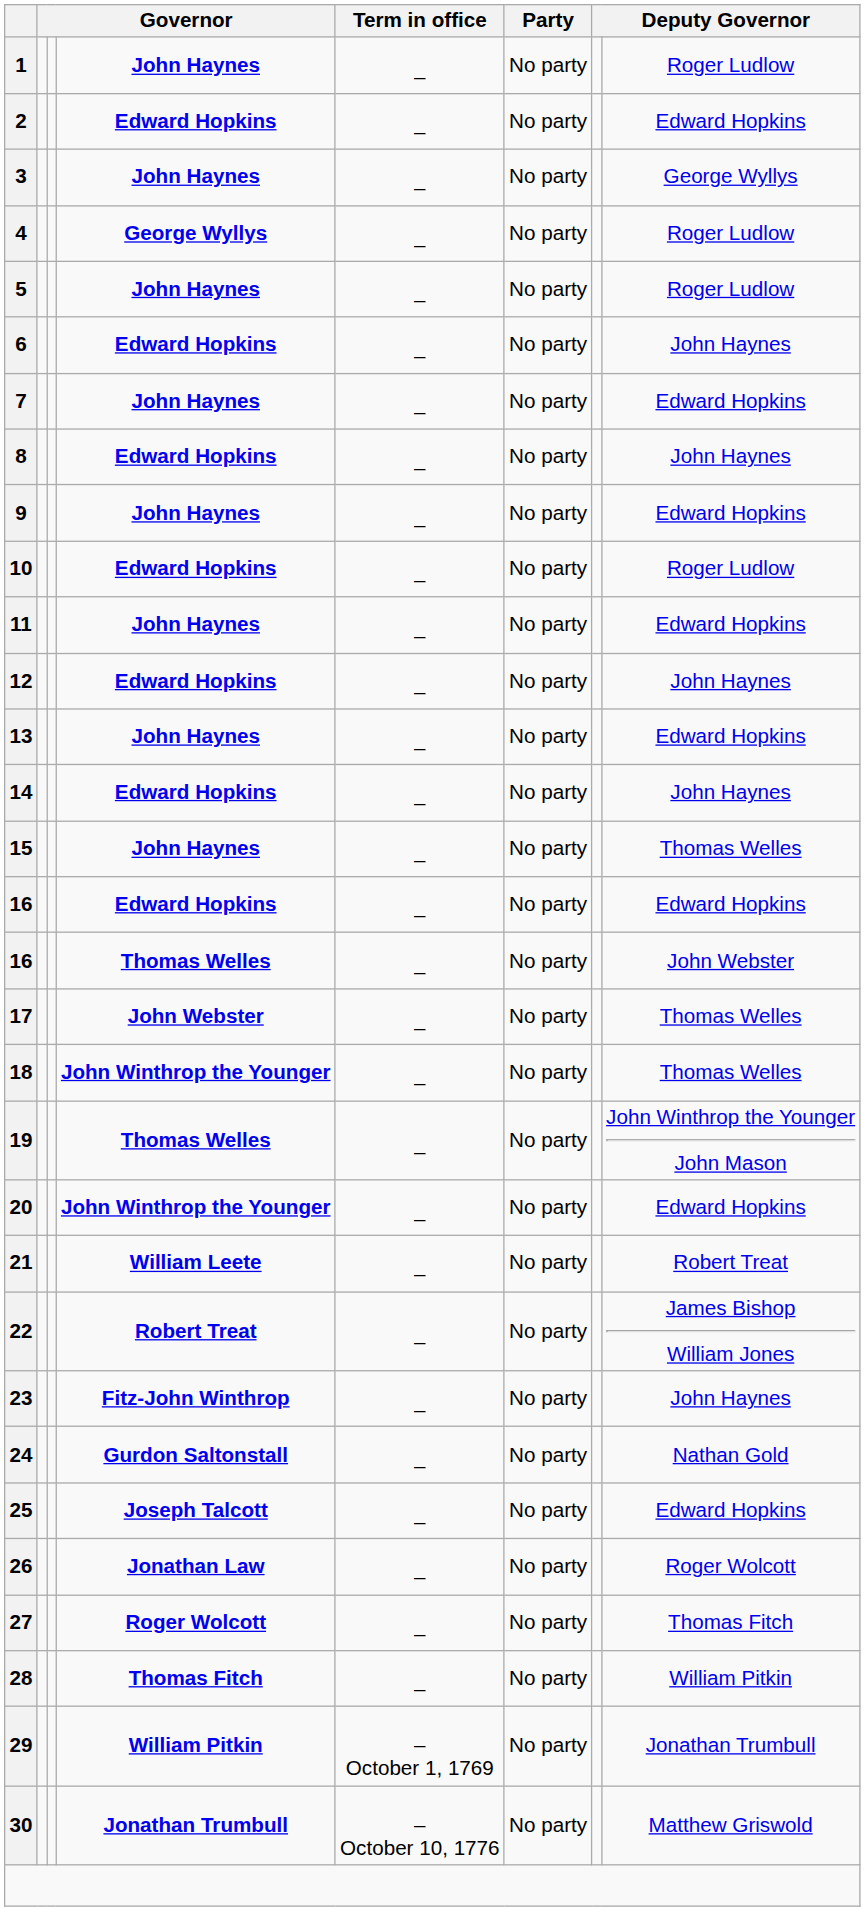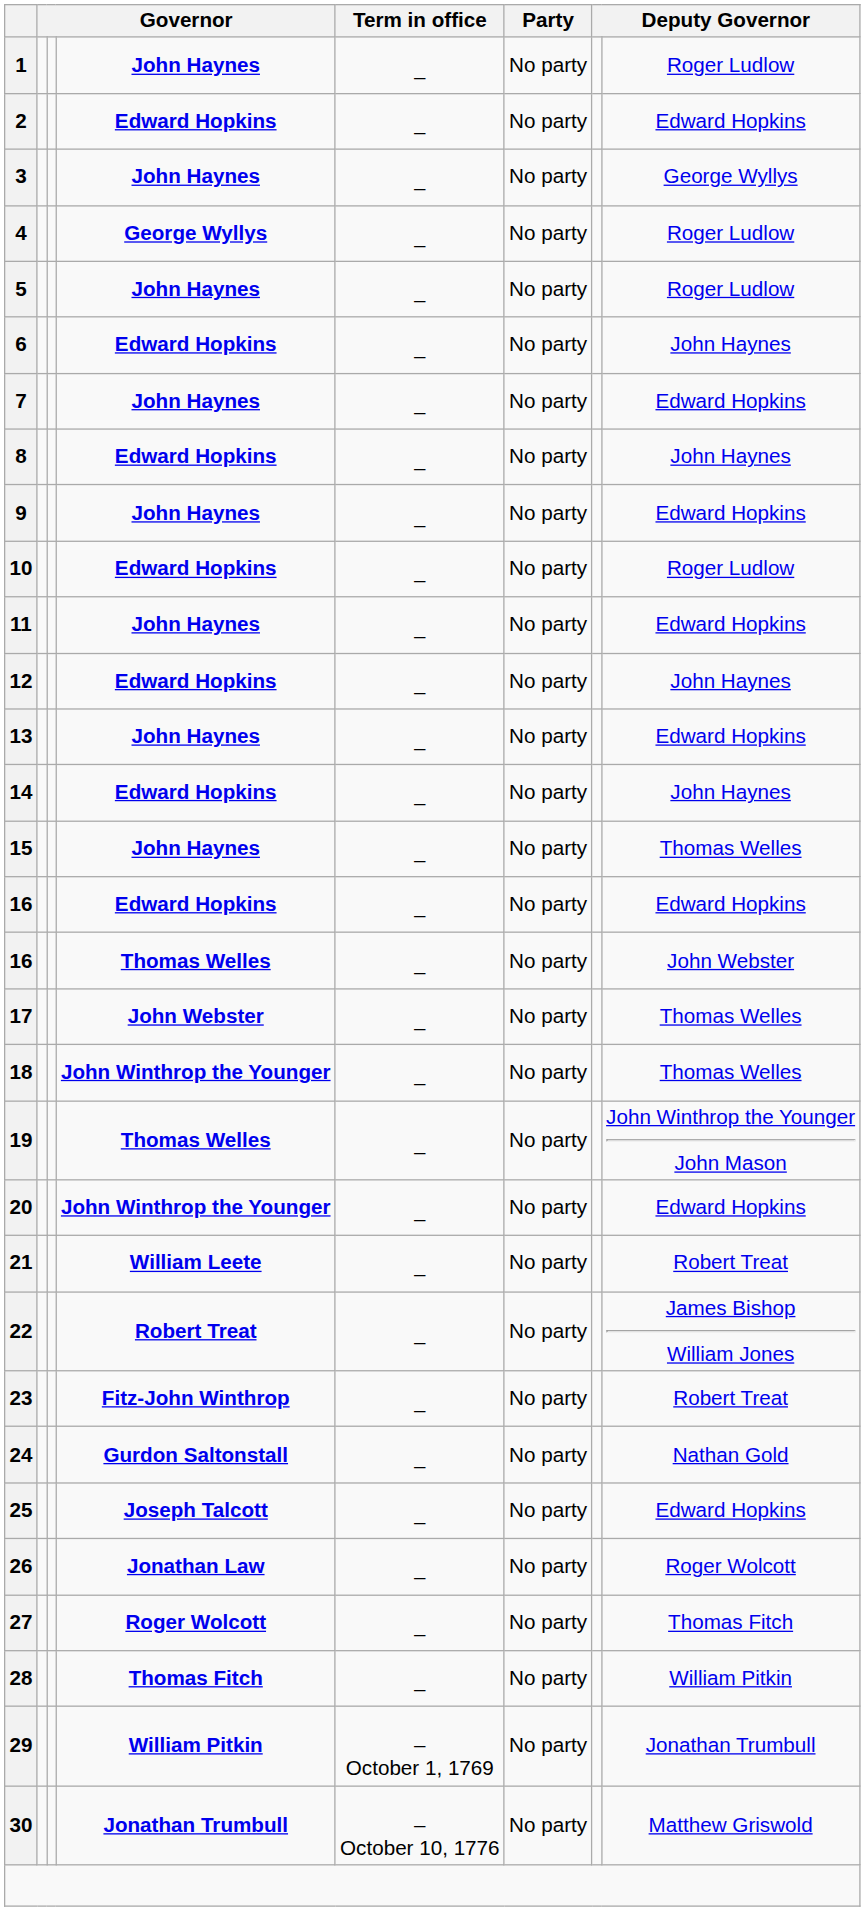(731, 1398) John Haynes -> (731, 1398) Robert Treat
